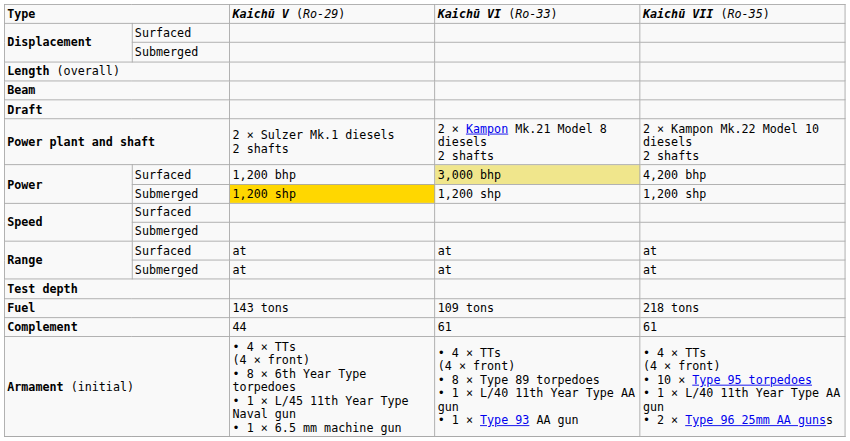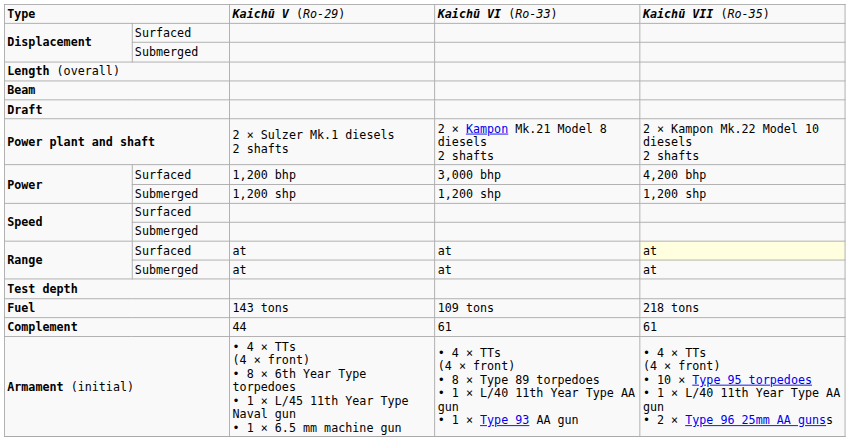(469, 174) khaki background -> (469, 174) no background
(264, 194) gold background -> (264, 194) no background
(650, 251) no background -> (650, 251) lightyellow background
